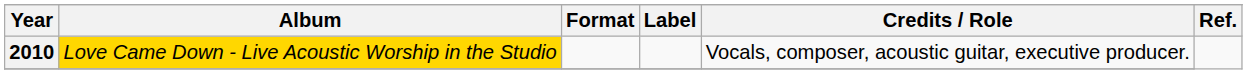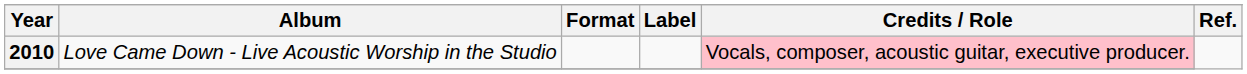(310, 52) gold background -> (310, 52) no background
(948, 52) no background -> (948, 52) pink background
